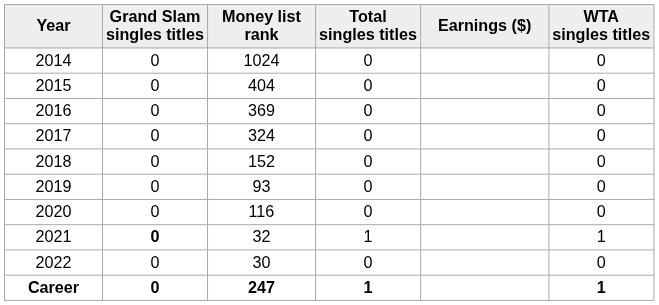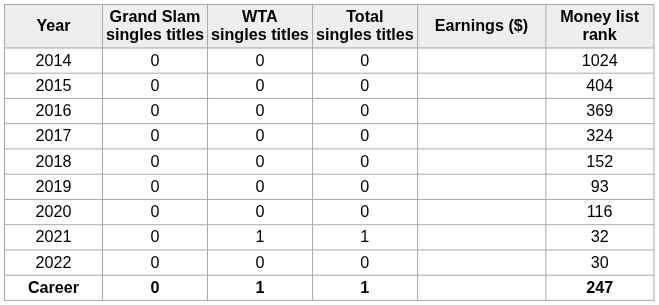columns swapped: (601, 26) <-> (261, 26)
(155, 237) bold -> (155, 237) normal
